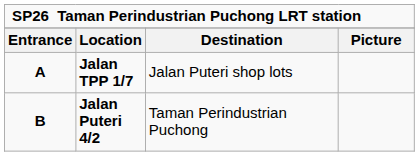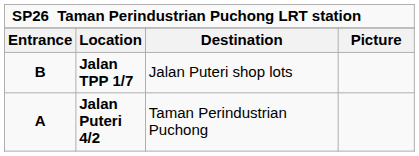(40, 72) A -> (40, 72) B
(40, 121) B -> (40, 121) A
